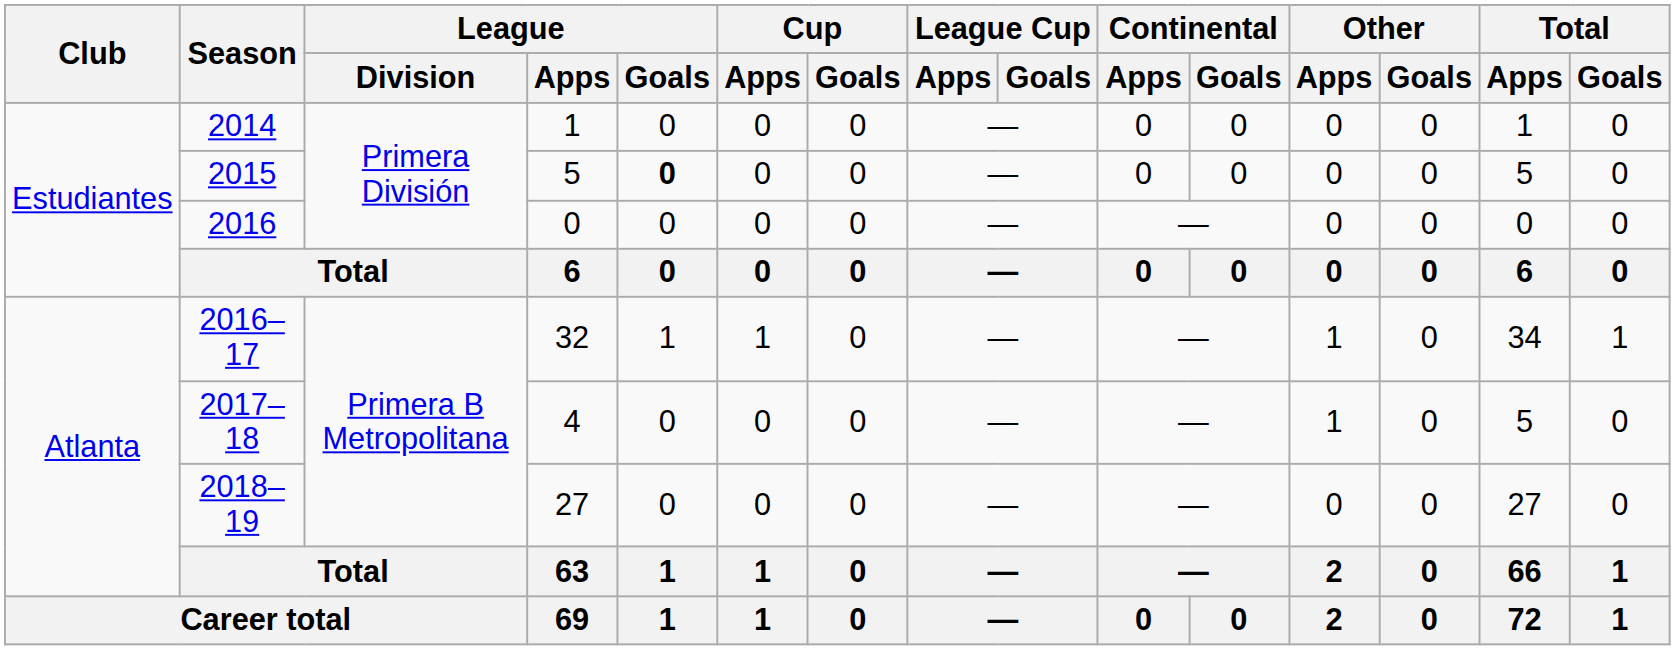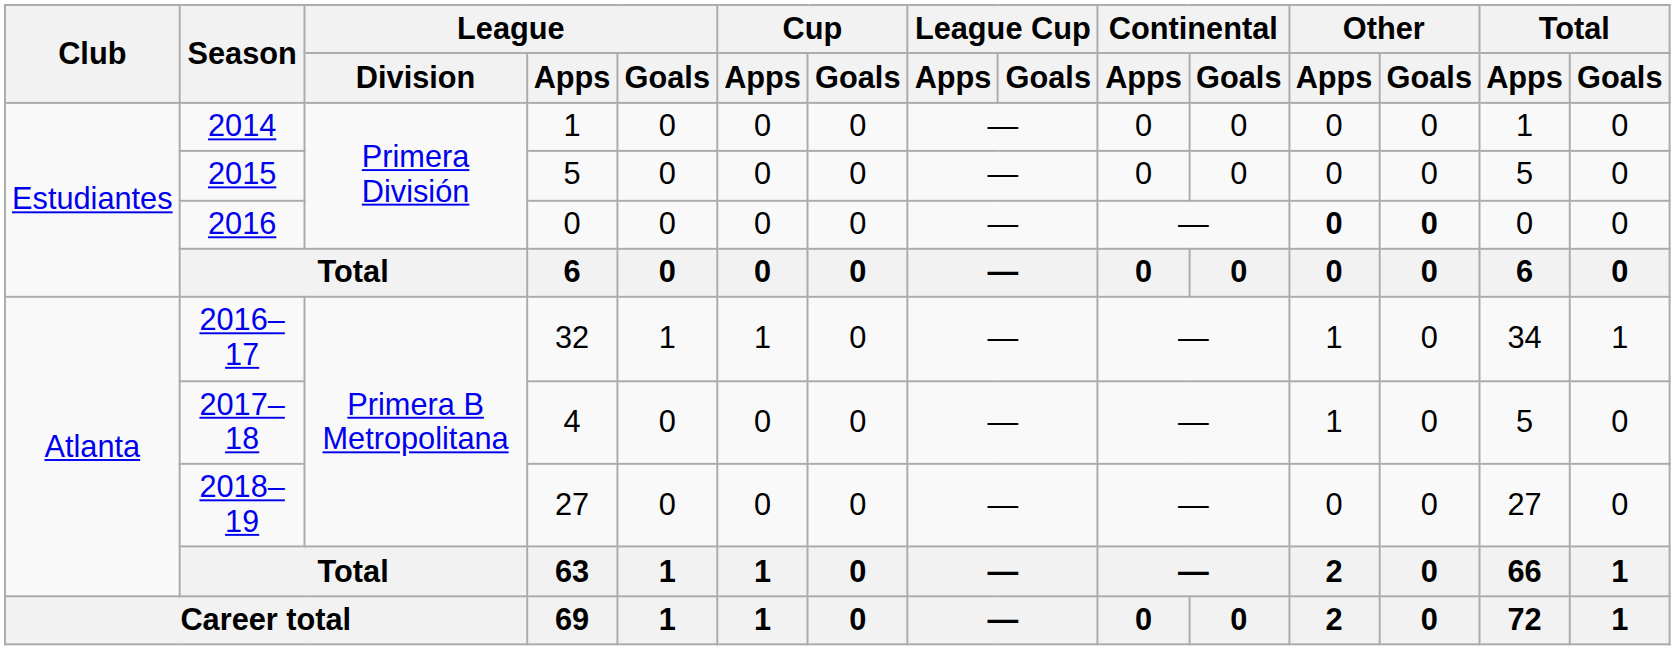(667, 175) bold -> (667, 175) normal
(1334, 223) normal -> (1334, 223) bold
(1429, 223) normal -> (1429, 223) bold
